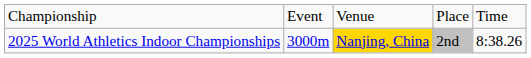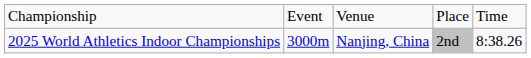(383, 40) gold background -> (383, 40) no background
